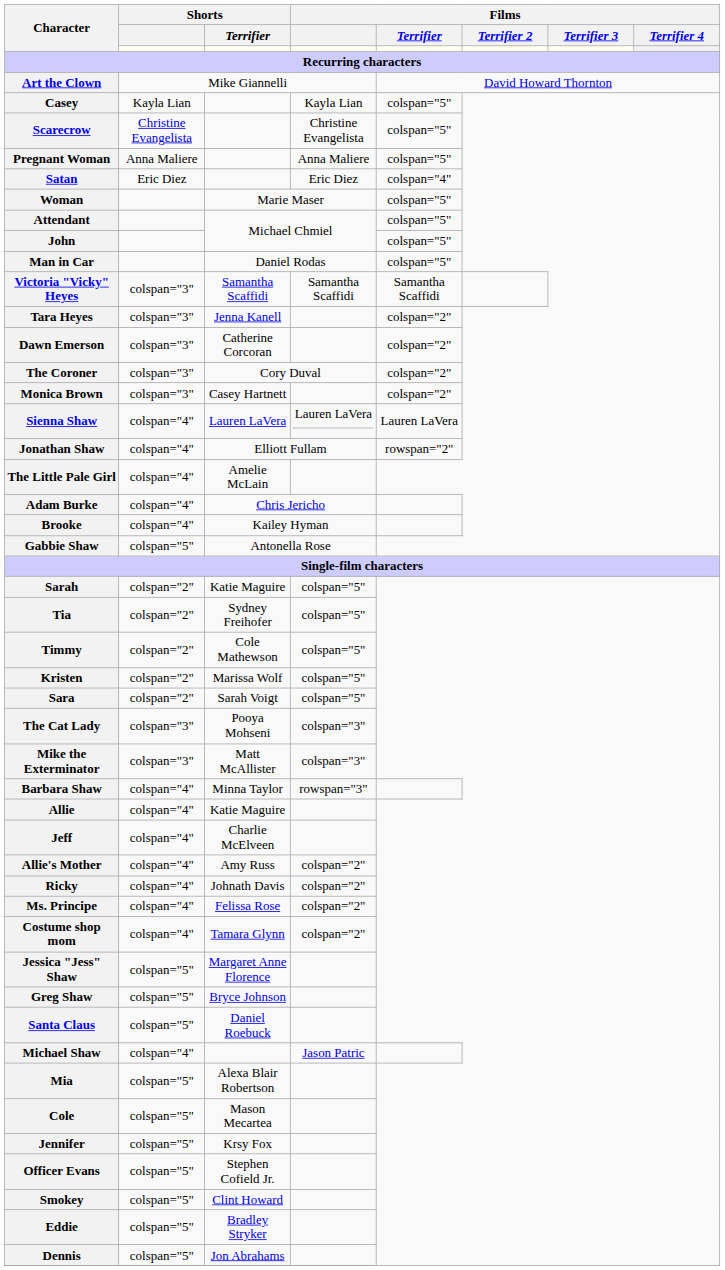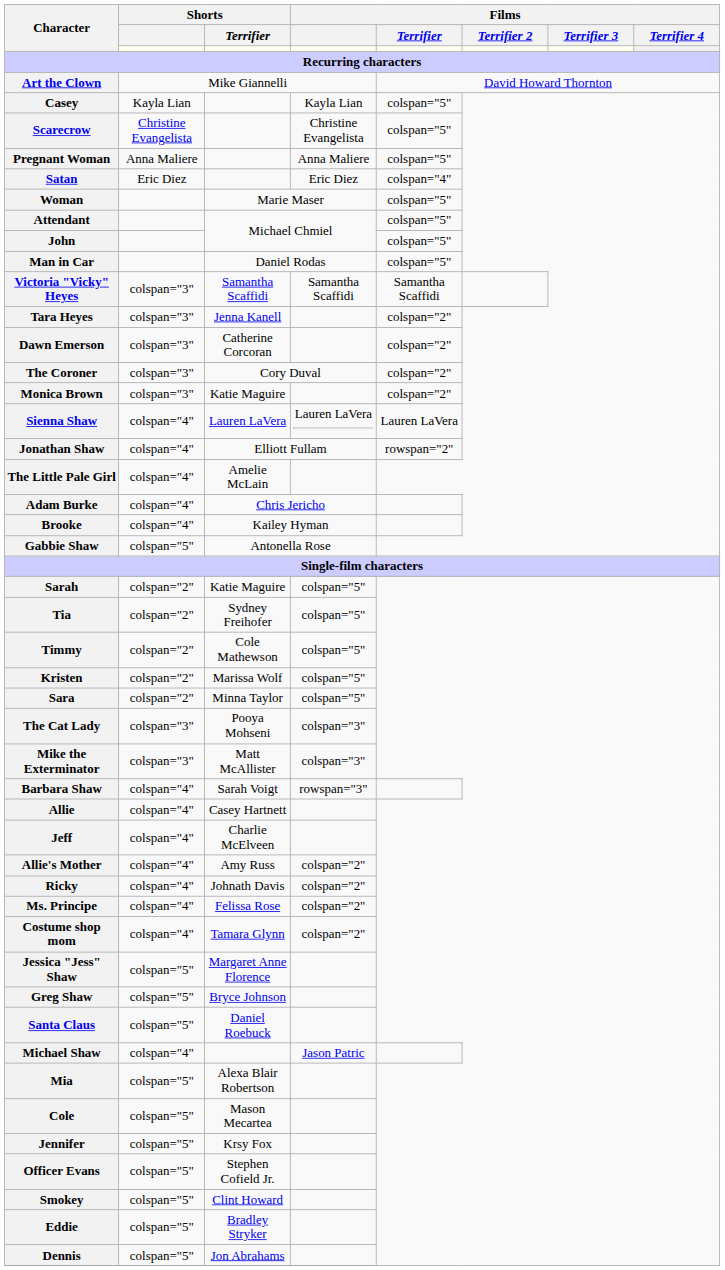(248, 393) Casey Hartnett -> (248, 393) Katie Maguire
(248, 698) Sarah Voigt -> (248, 698) Minna Taylor
(248, 789) Minna Taylor -> (248, 789) Sarah Voigt
(248, 809) Katie Maguire -> (248, 809) Casey Hartnett
